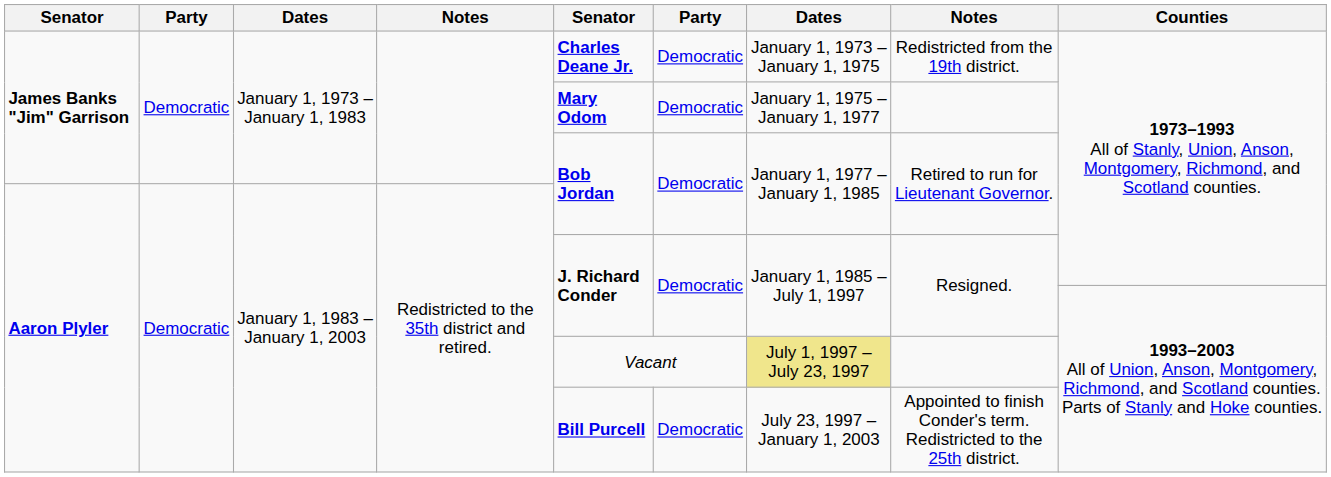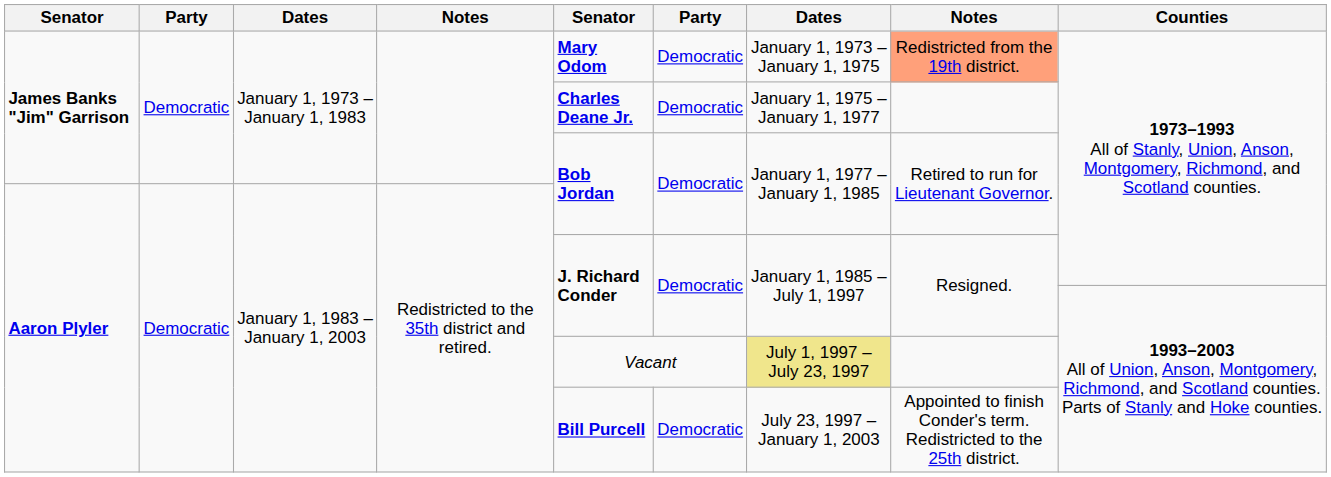(595, 56) Charles Deane Jr. -> (582, 56) Mary Odom
(974, 56) no background -> (974, 56) lightsalmon background
(582, 107) Mary Odom -> (595, 107) Charles Deane Jr.
